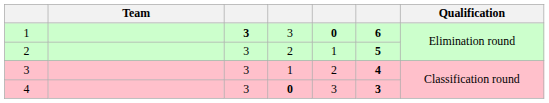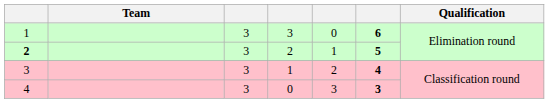(246, 32) bold -> (246, 32) normal
(334, 32) bold -> (334, 32) normal
(26, 51) normal -> (26, 51) bold
(290, 88) bold -> (290, 88) normal
